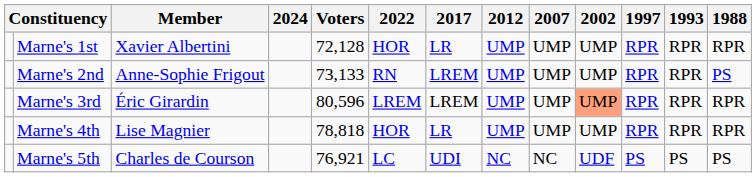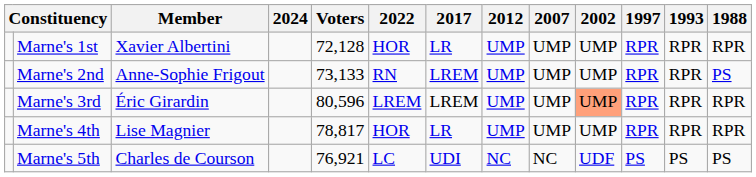(340, 130) 78,818 -> (340, 130) 78,817
